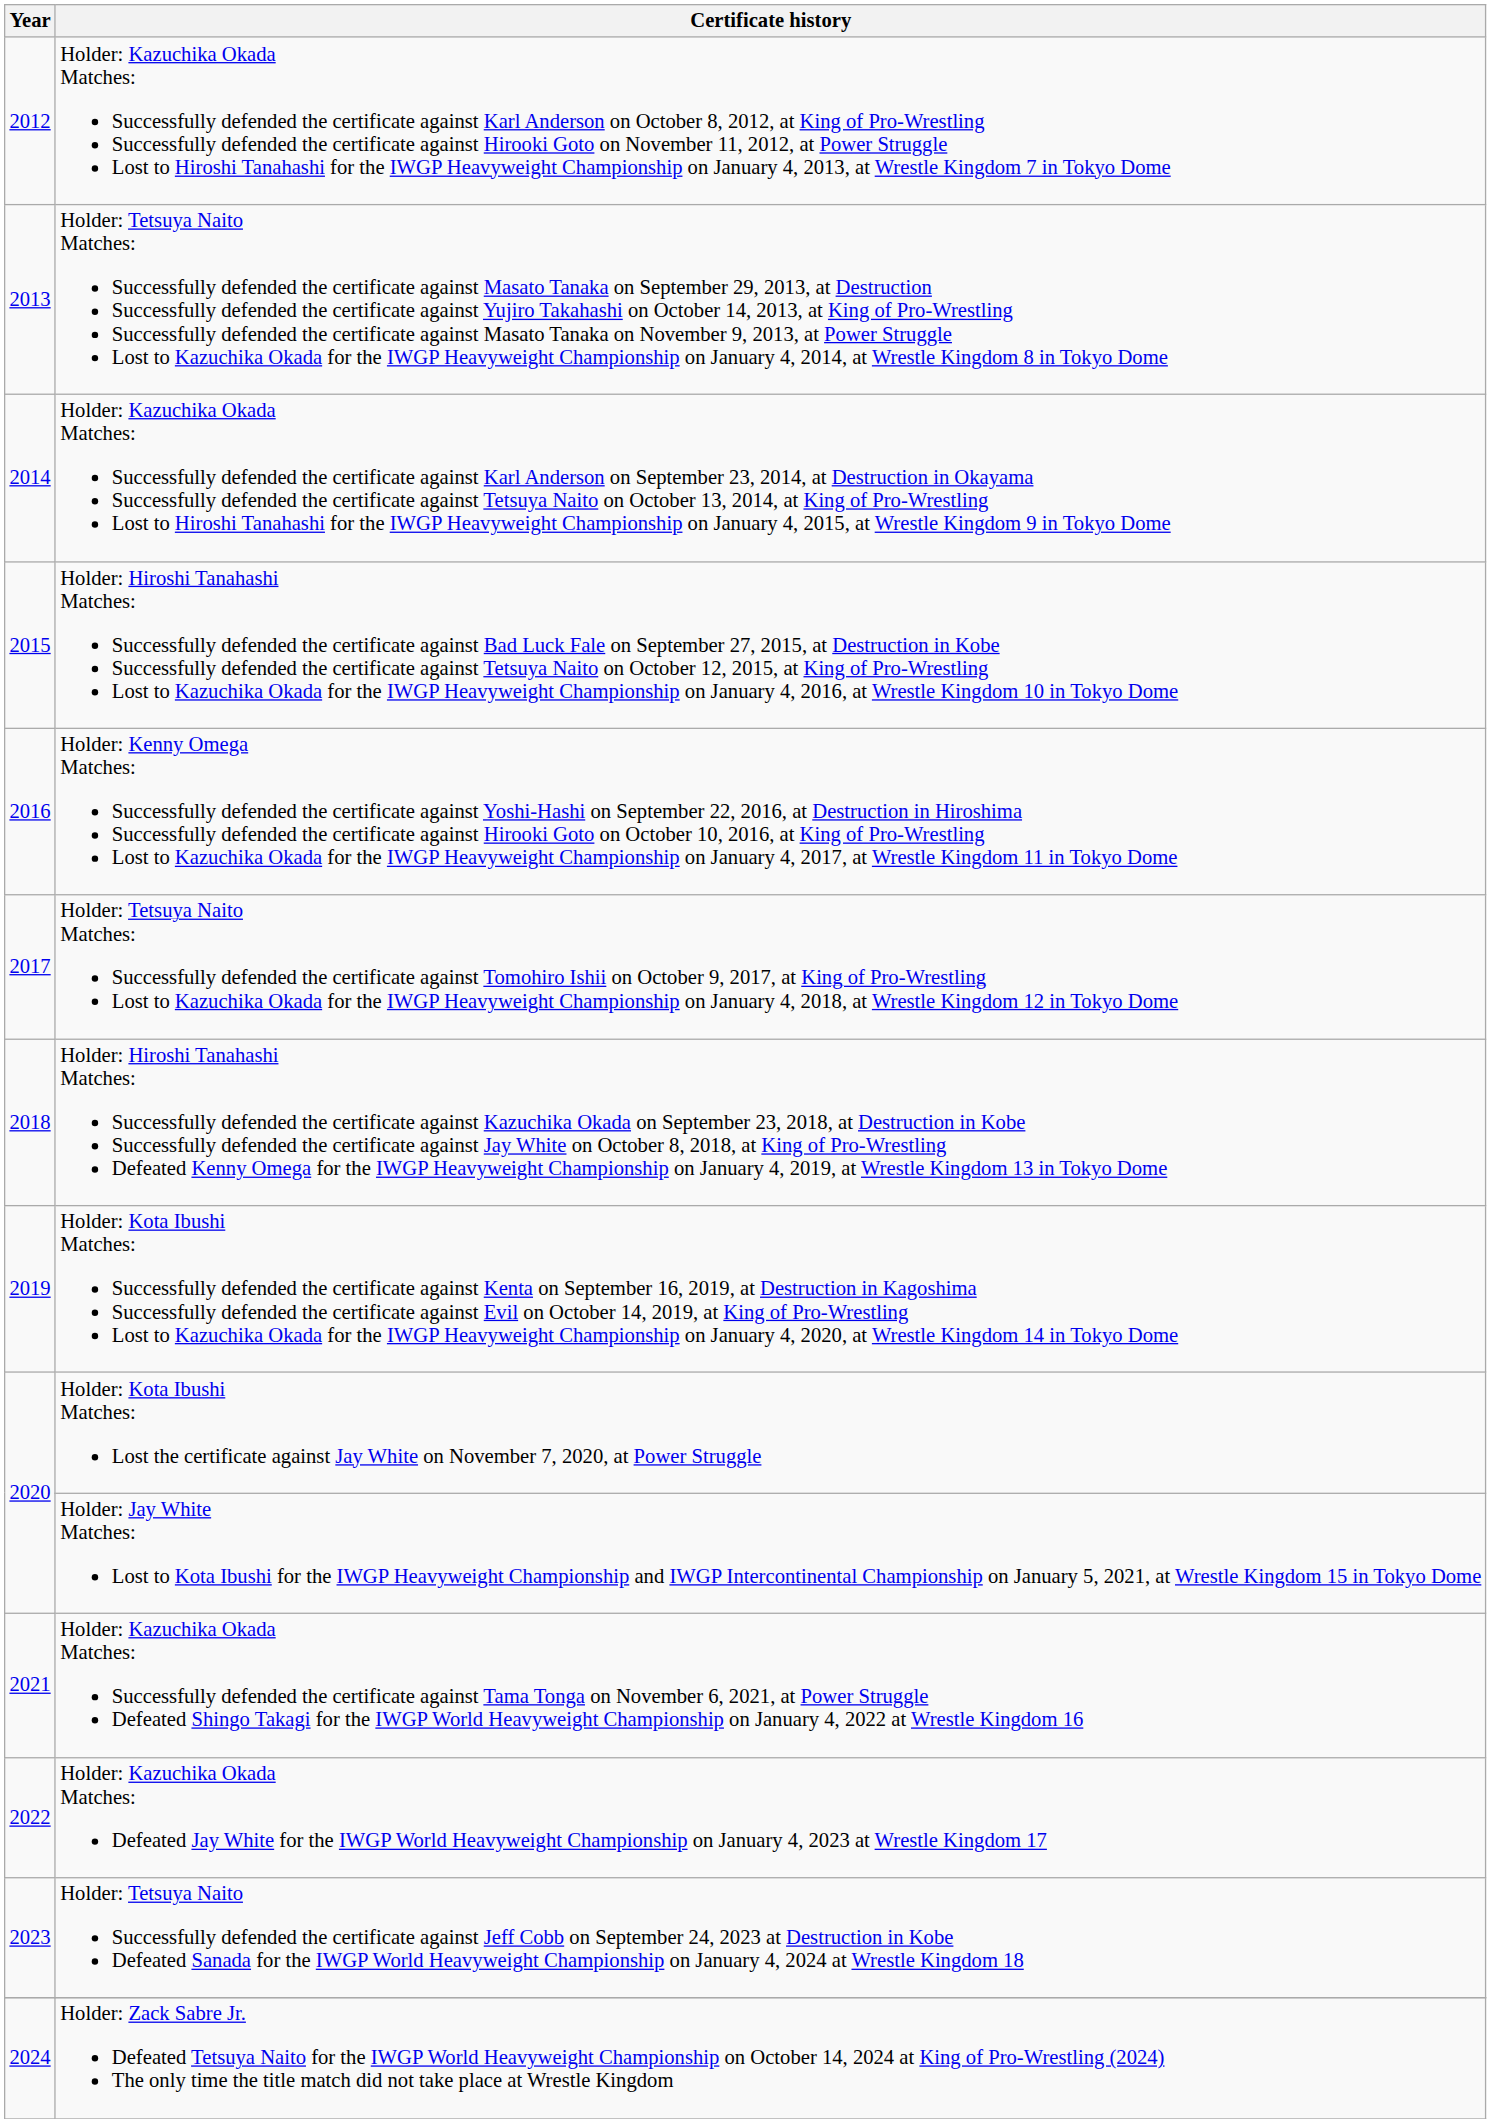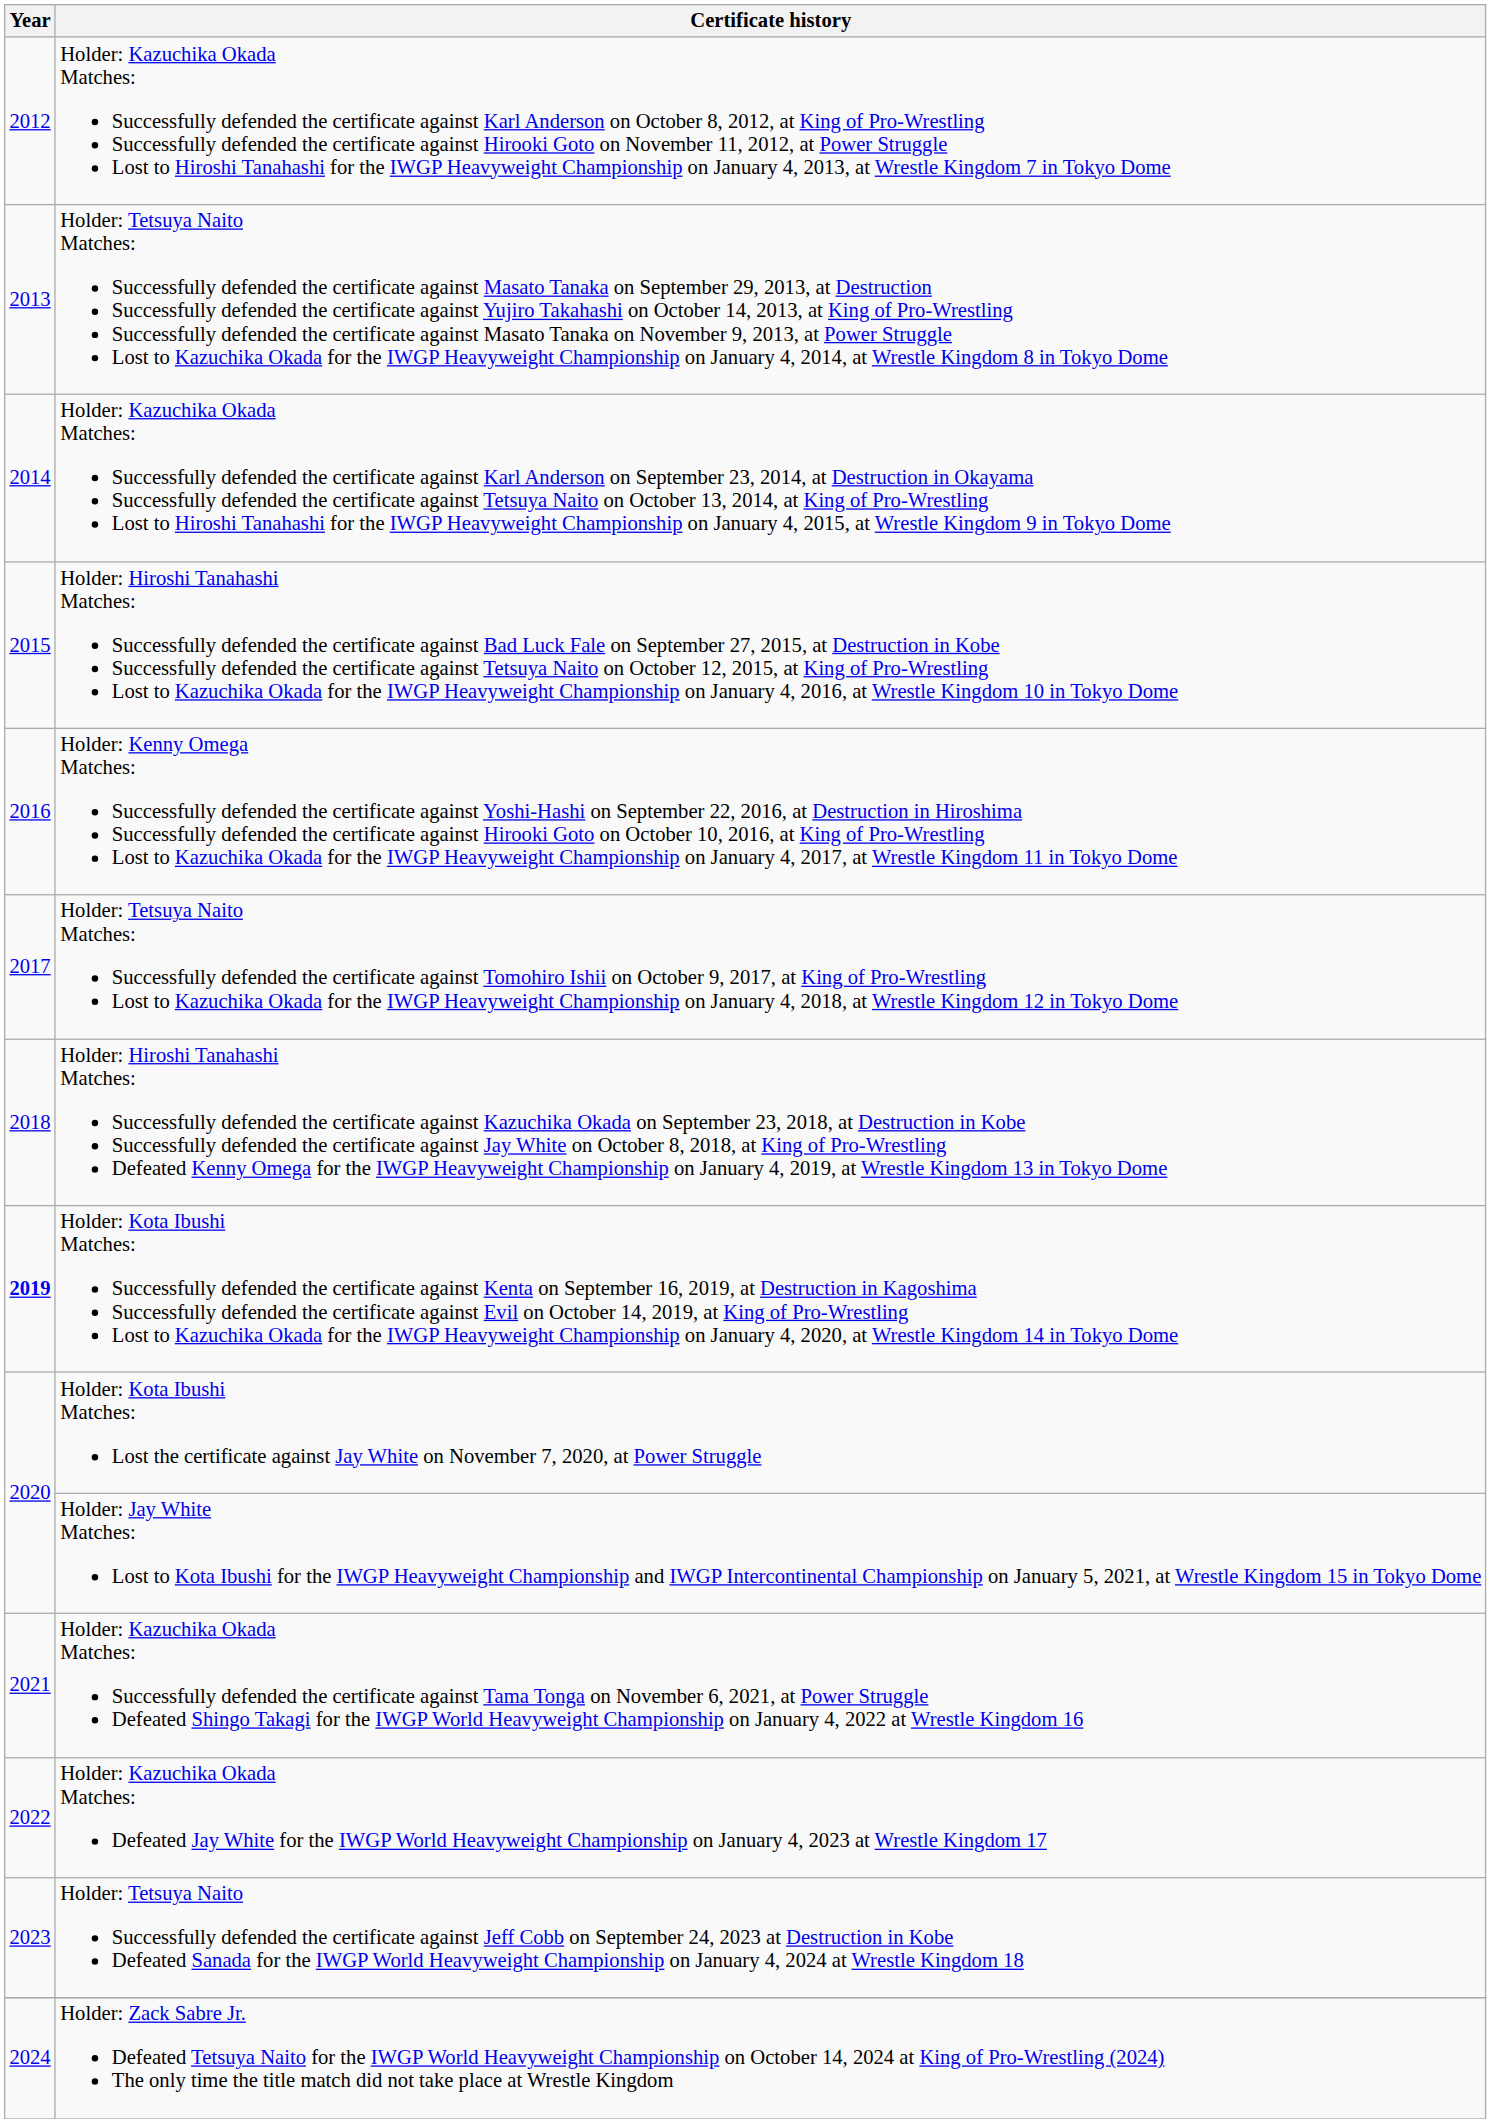(30, 1288) normal -> (30, 1288) bold
